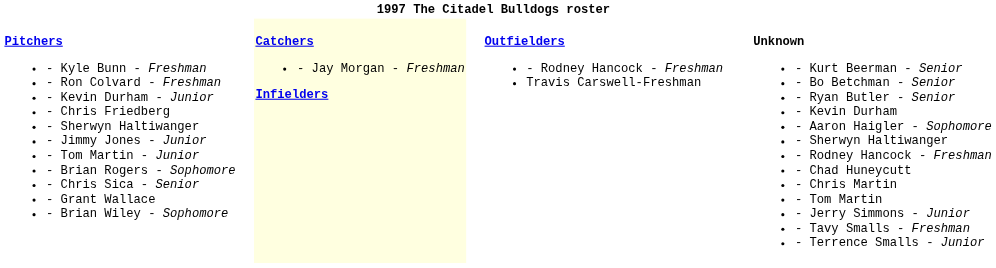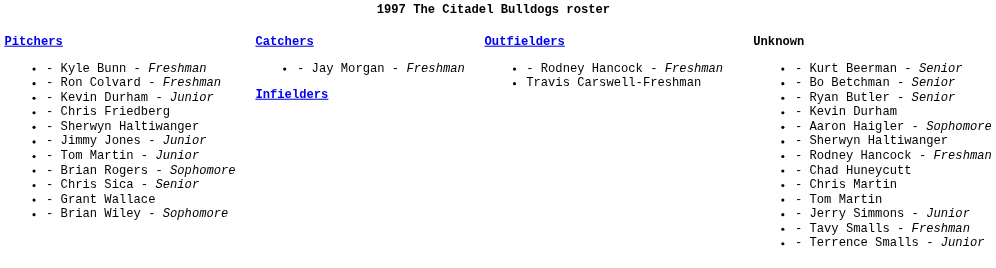(360, 68) lightyellow background -> (360, 68) no background
